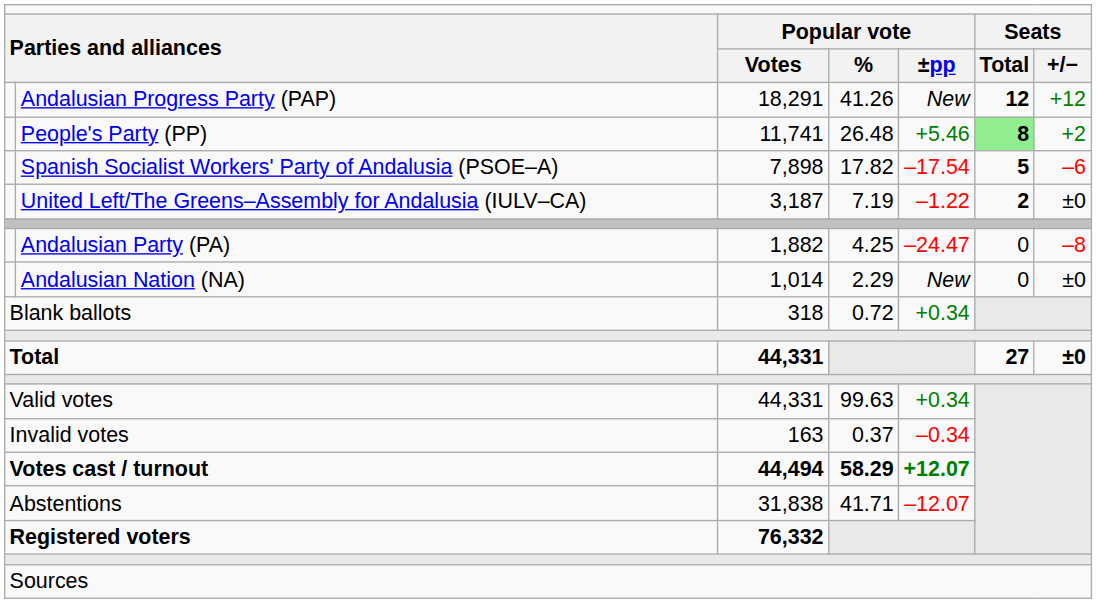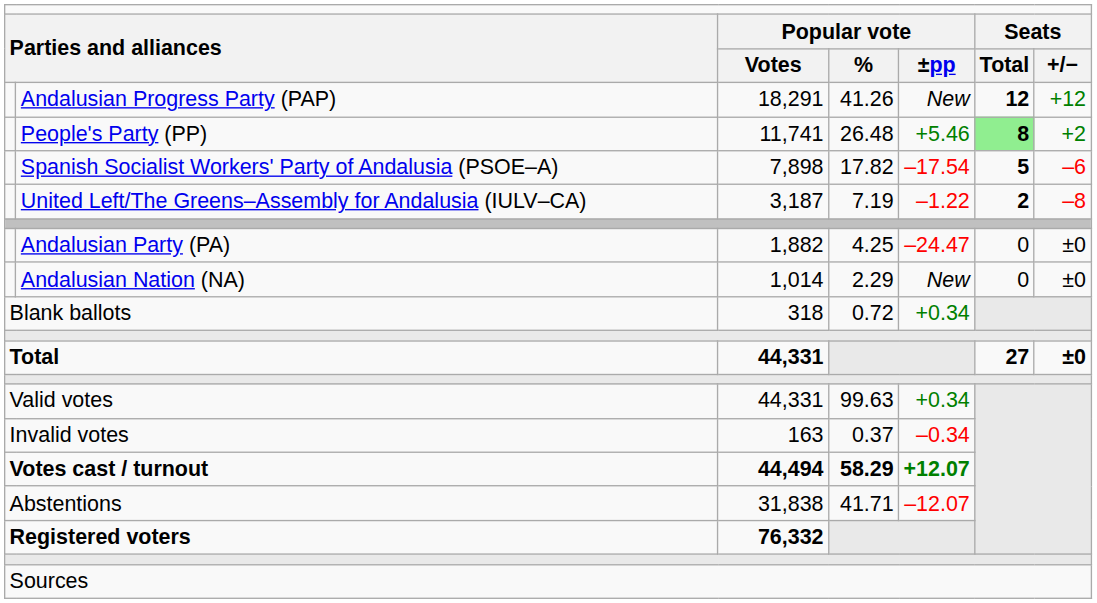(1074, 201) ±0 -> (1074, 201) –8
(1074, 245) –8 -> (1074, 245) ±0
